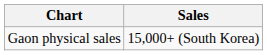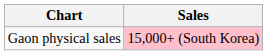(193, 38) no background -> (193, 38) pink background
